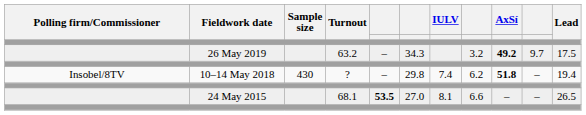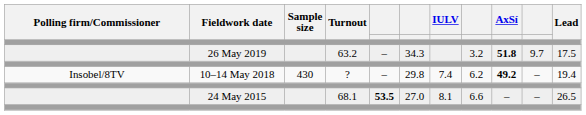(507, 53) 49.2 -> (507, 53) 51.8
(507, 75) 51.8 -> (507, 75) 49.2
